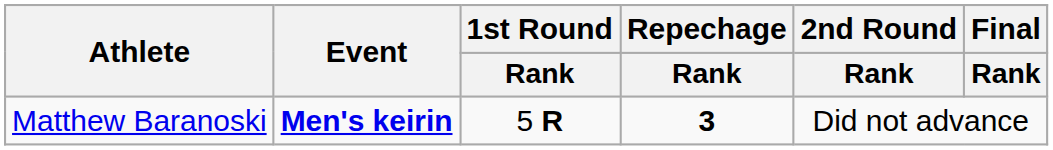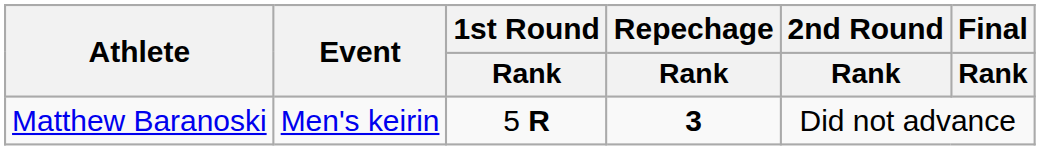(367, 121) bold -> (360, 121) normal
